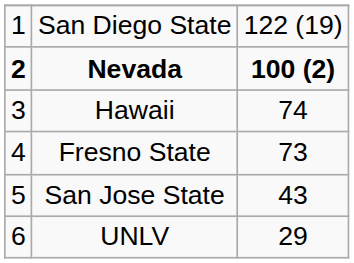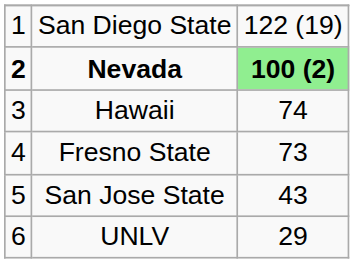(293, 68) no background -> (293, 68) lightgreen background
